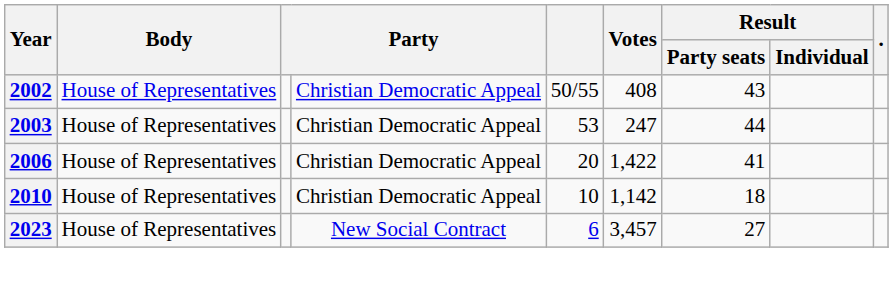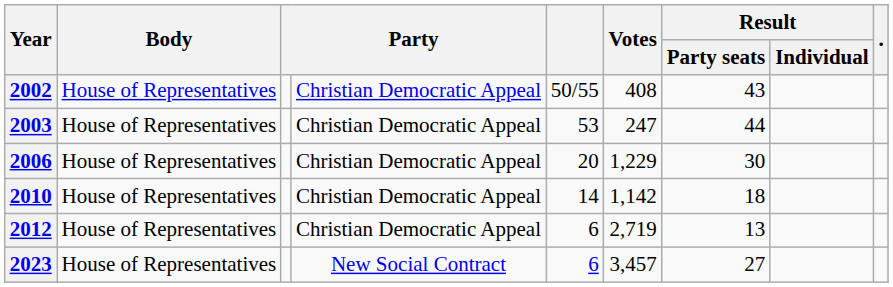(633, 160) 1,422 -> (633, 160) 1,229
(755, 160) 41 -> (755, 160) 30
(588, 195) 10 -> (588, 195) 14
+ row: (31, 230)
